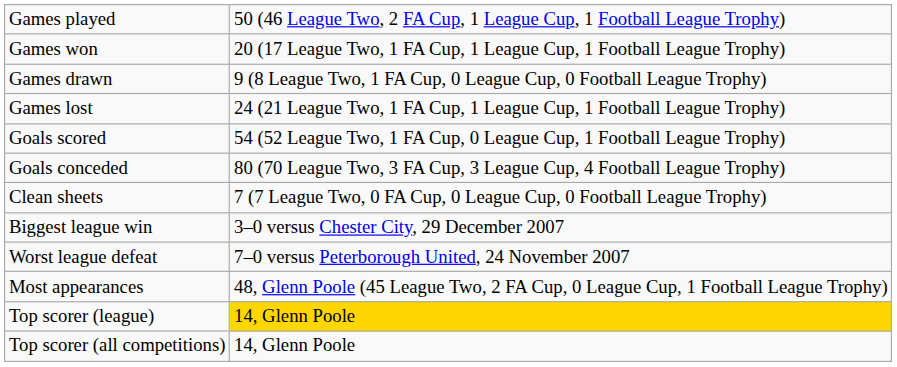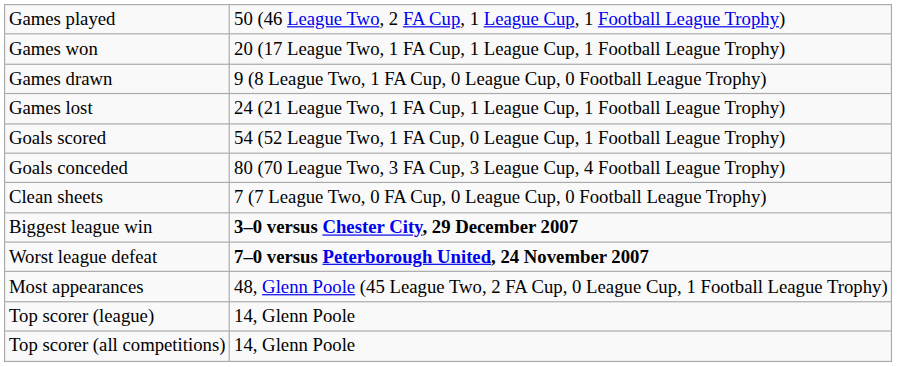(399, 227) normal -> (406, 227) bold
(432, 256) normal -> (441, 256) bold
(295, 316) gold background -> (295, 316) no background
